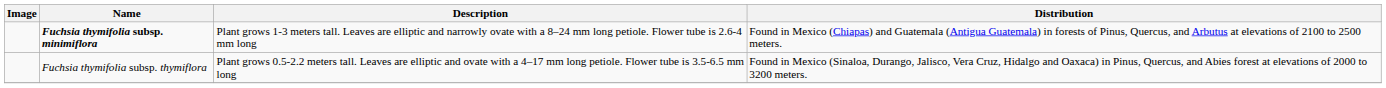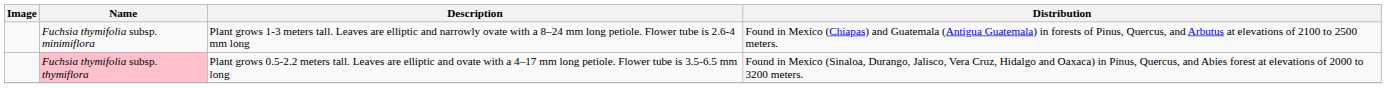(102, 37) bold -> (100, 37) normal
(124, 67) no background -> (100, 67) pink background
